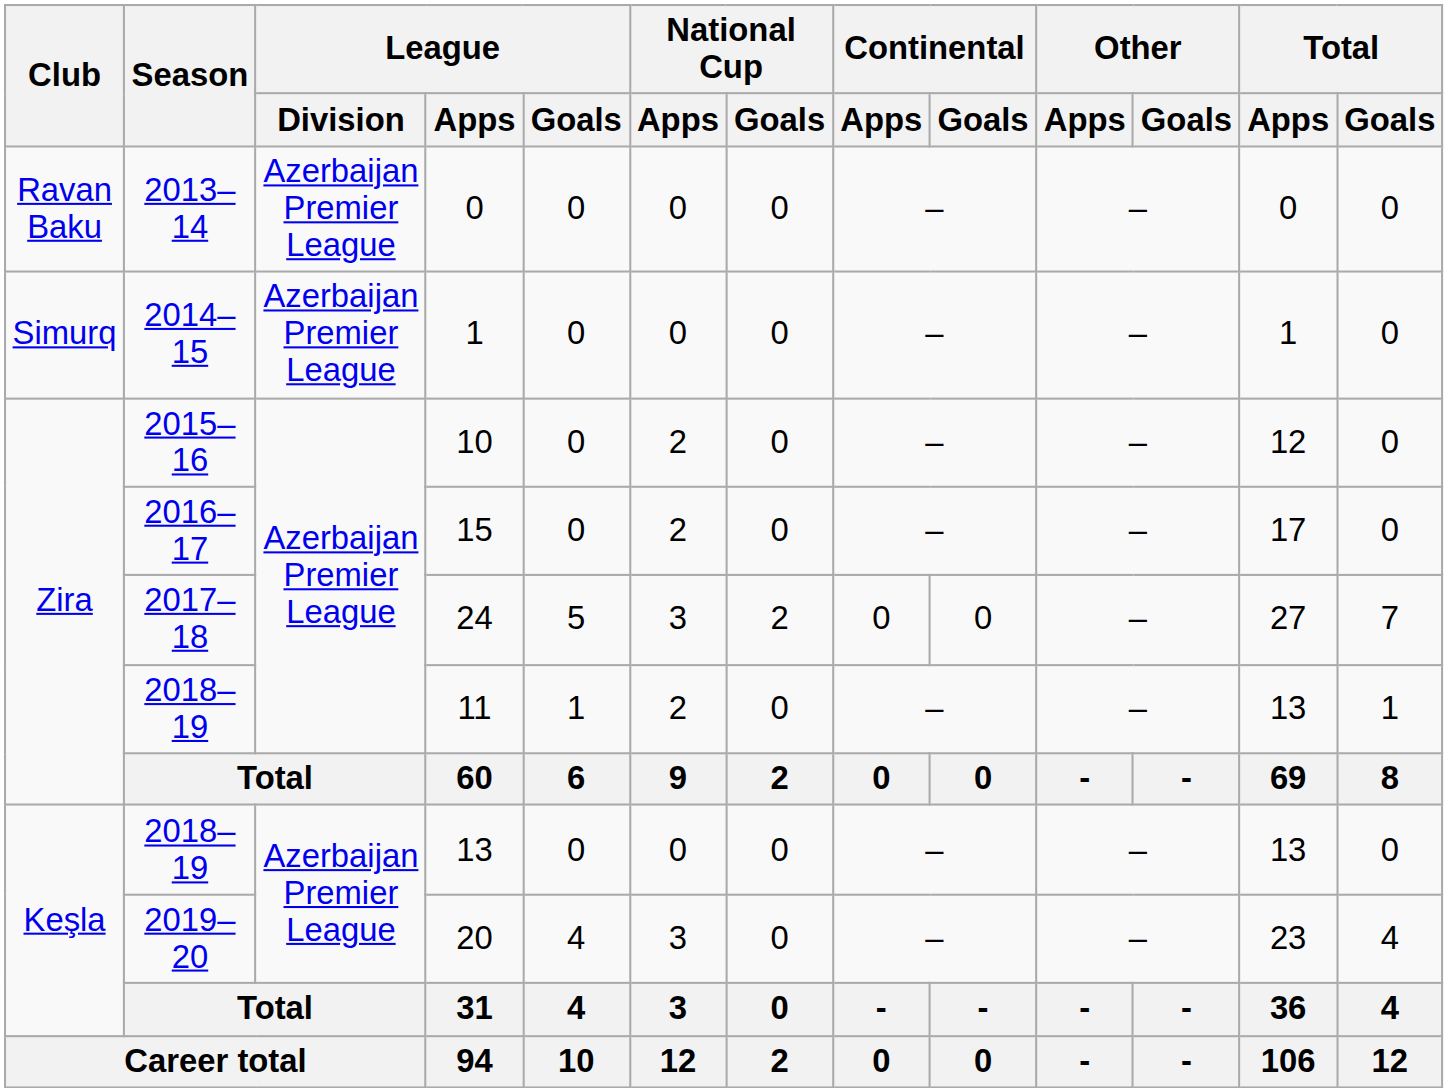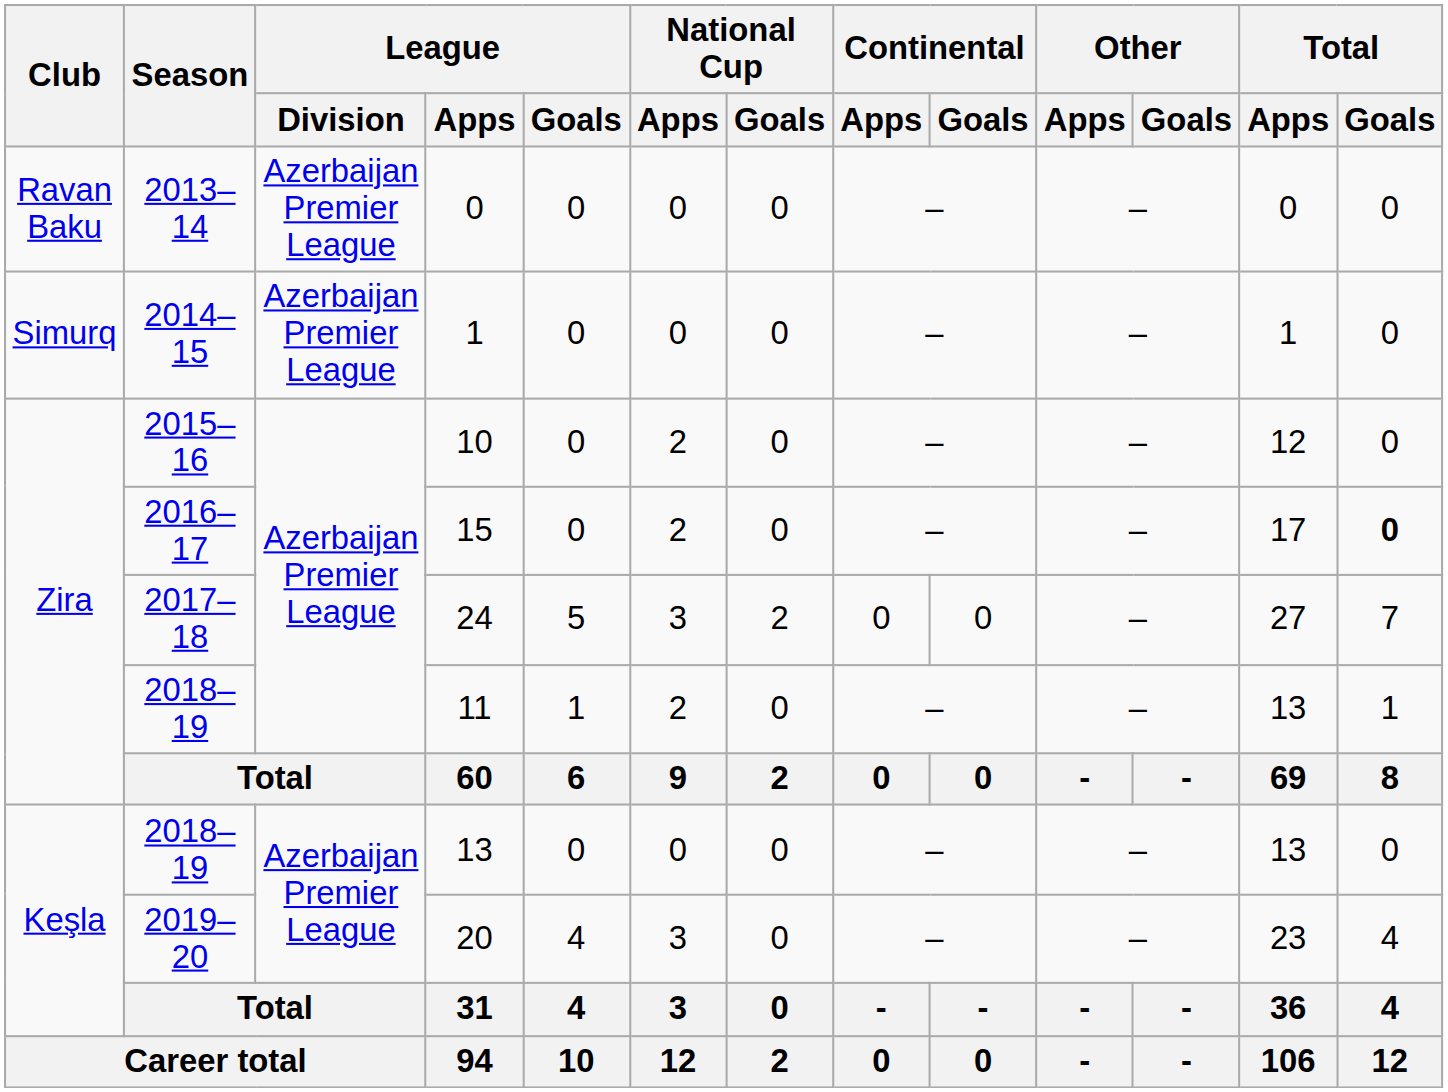(1390, 530) normal -> (1390, 530) bold
